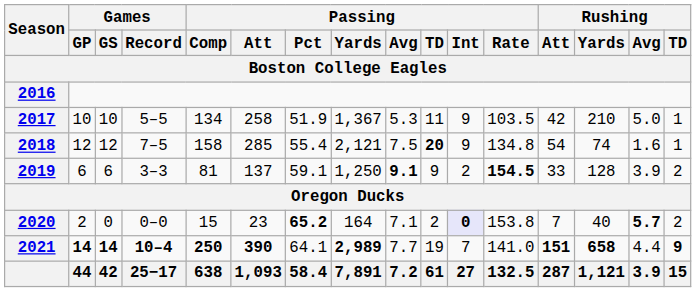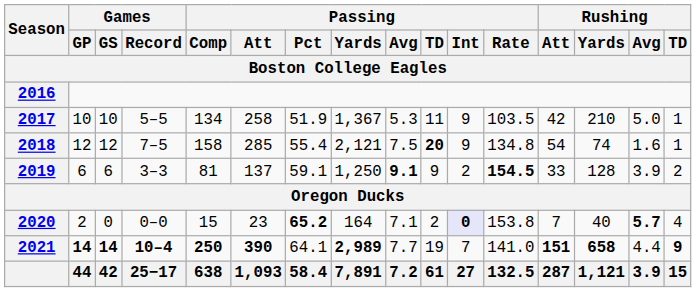(678, 223) 2 -> (678, 223) 4
